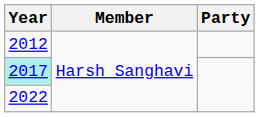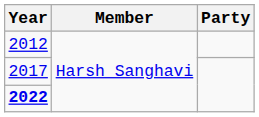(28, 71) paleturquoise background -> (28, 71) no background
(28, 98) normal -> (28, 98) bold
